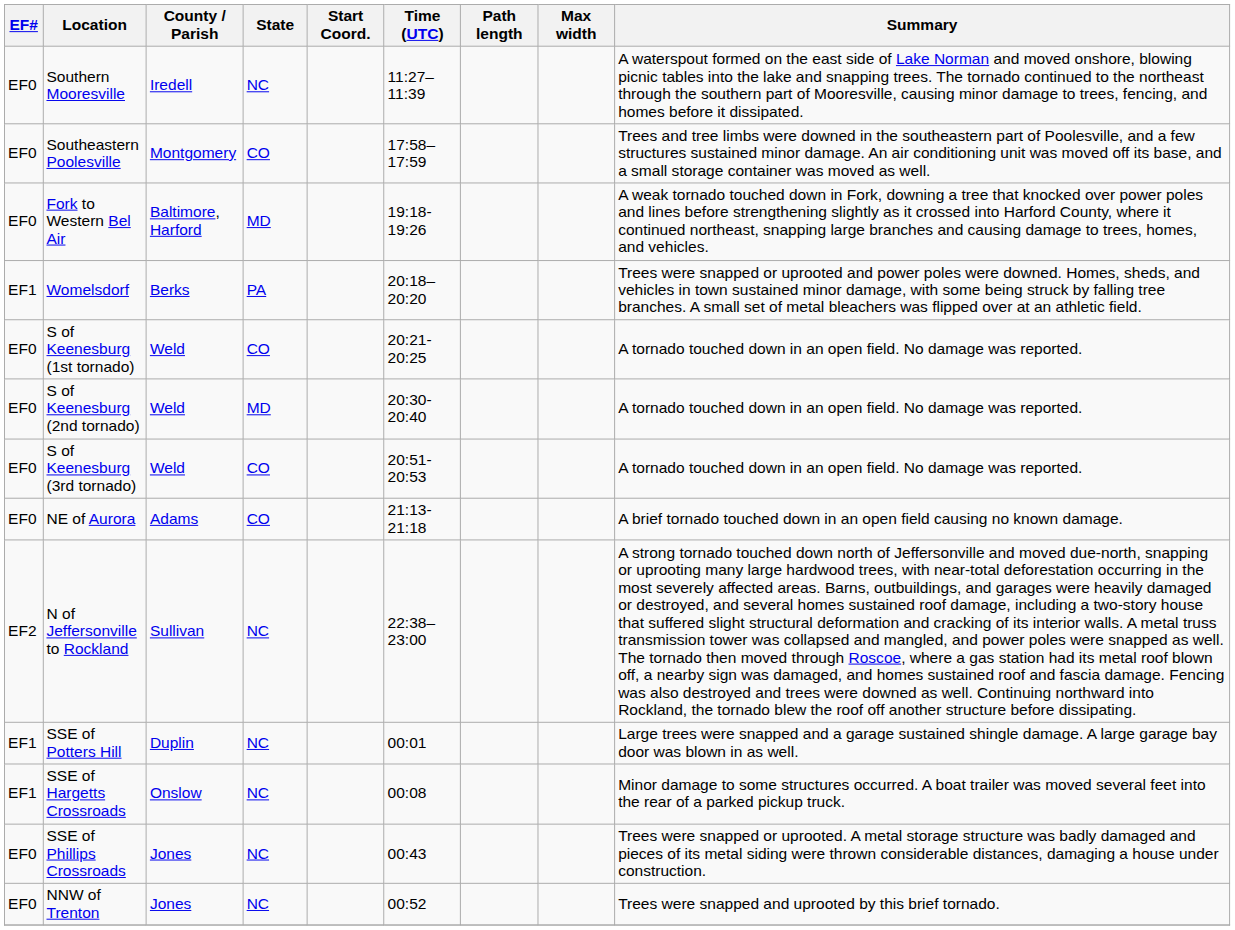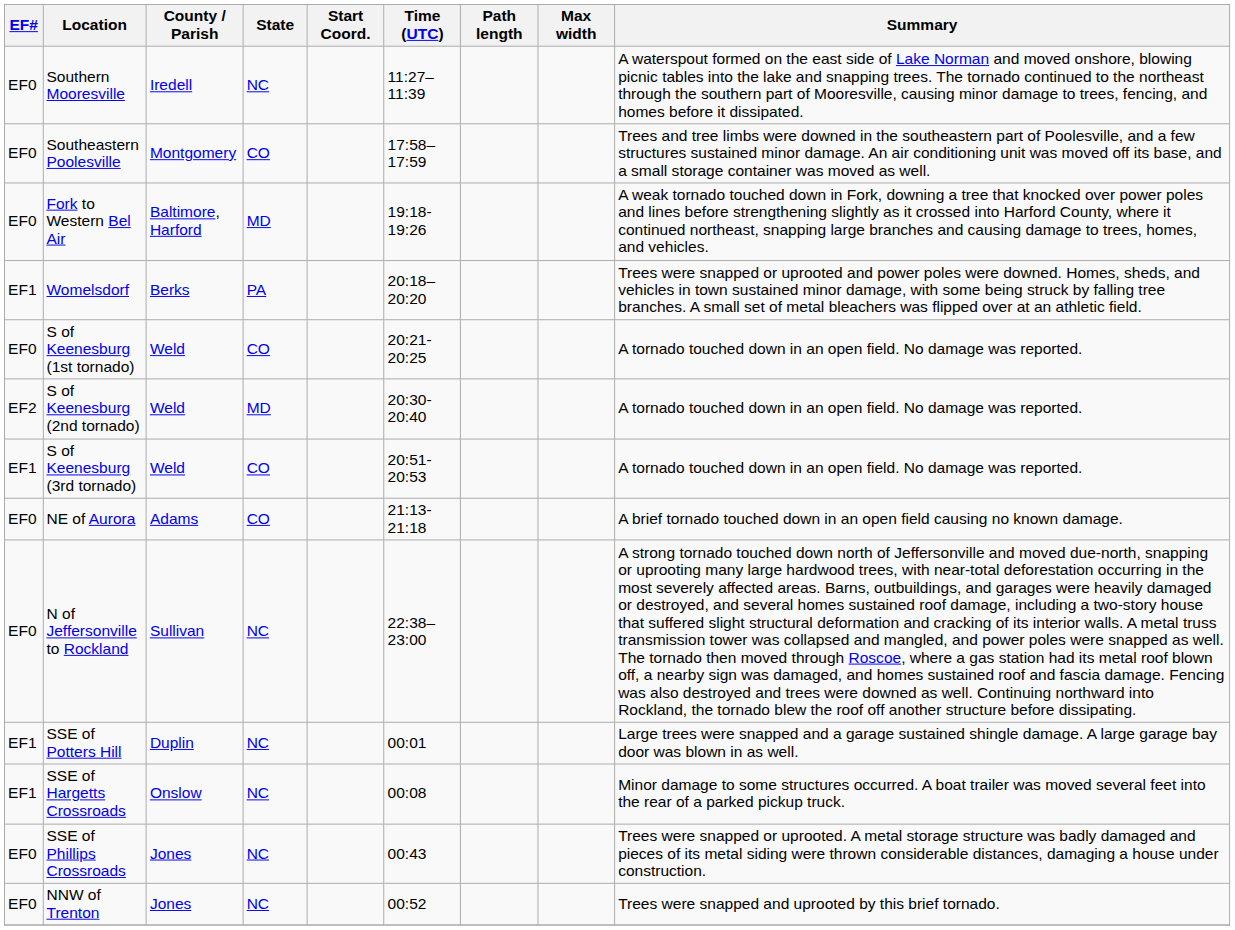(22, 408) EF0 -> (22, 408) EF2
(22, 468) EF0 -> (22, 468) EF1
(22, 631) EF2 -> (22, 631) EF0
